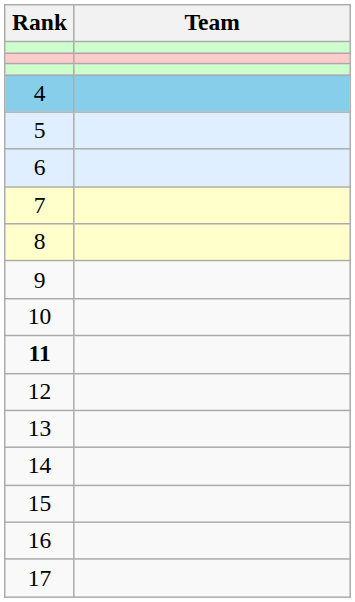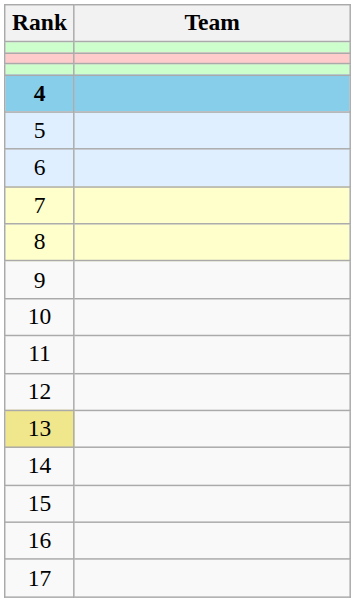(40, 92) normal -> (40, 92) bold
(40, 354) bold -> (40, 354) normal
(40, 428) no background -> (40, 428) khaki background
